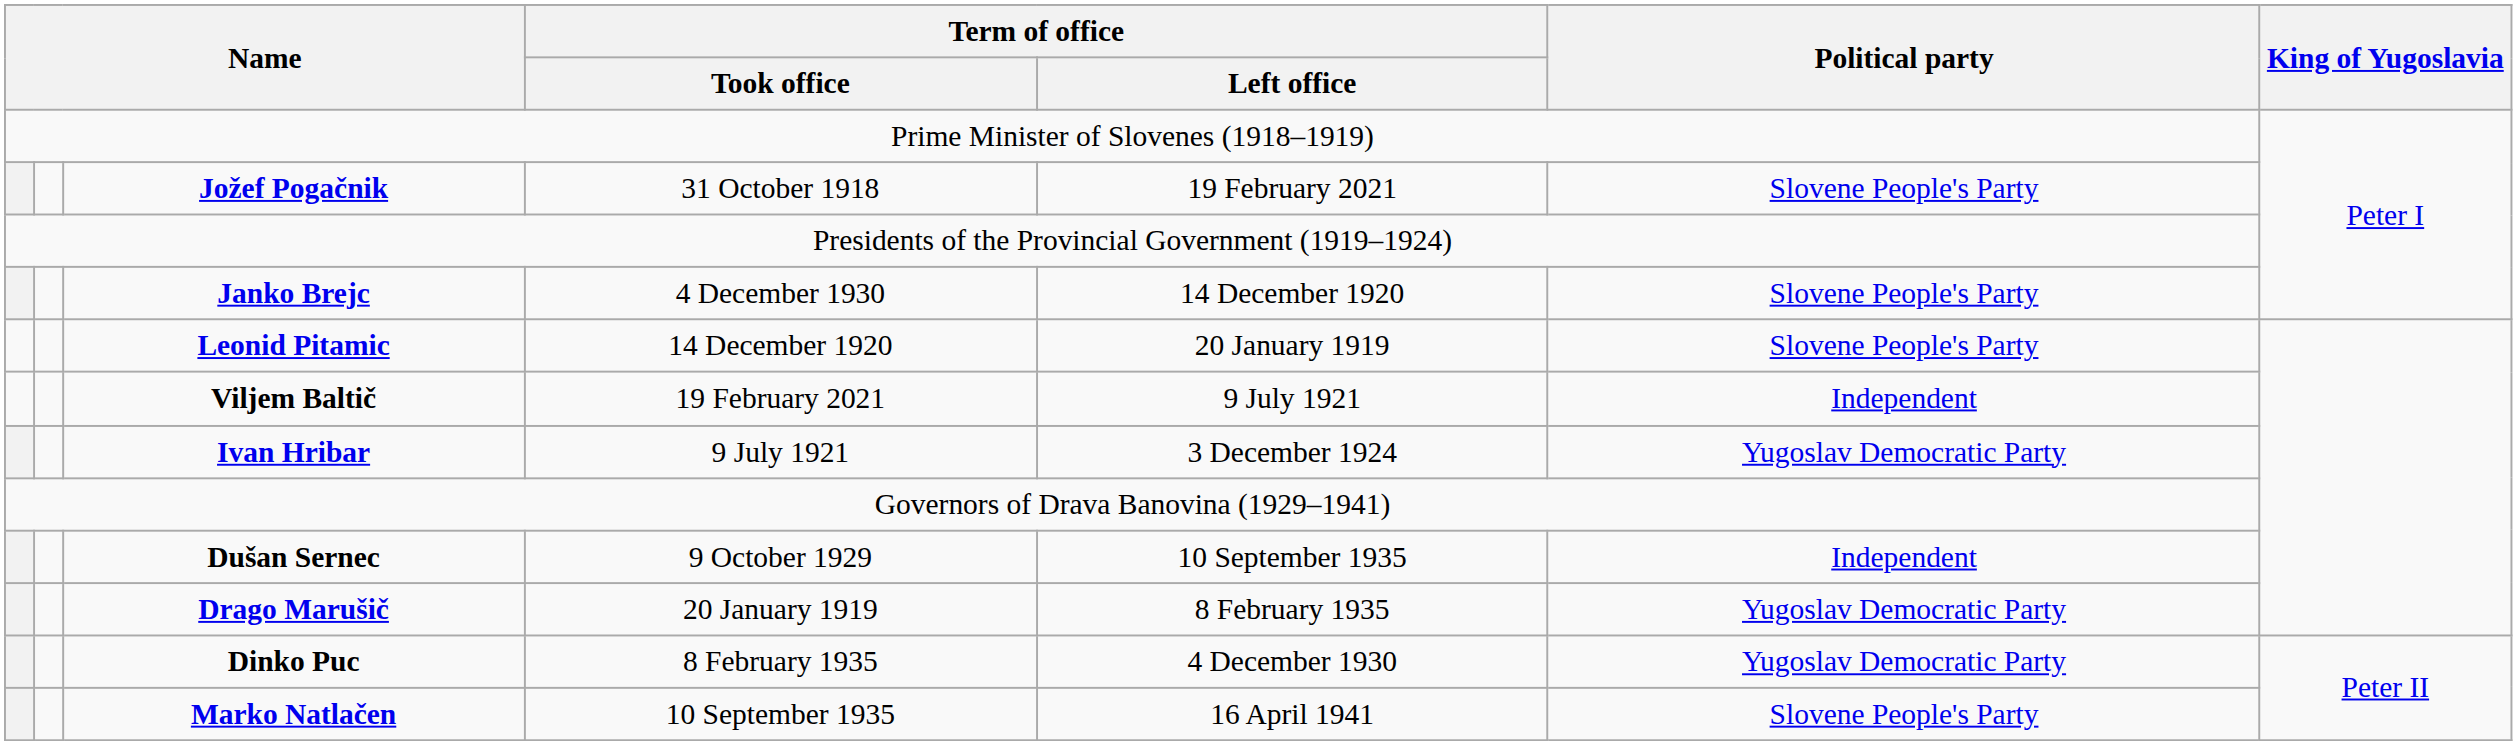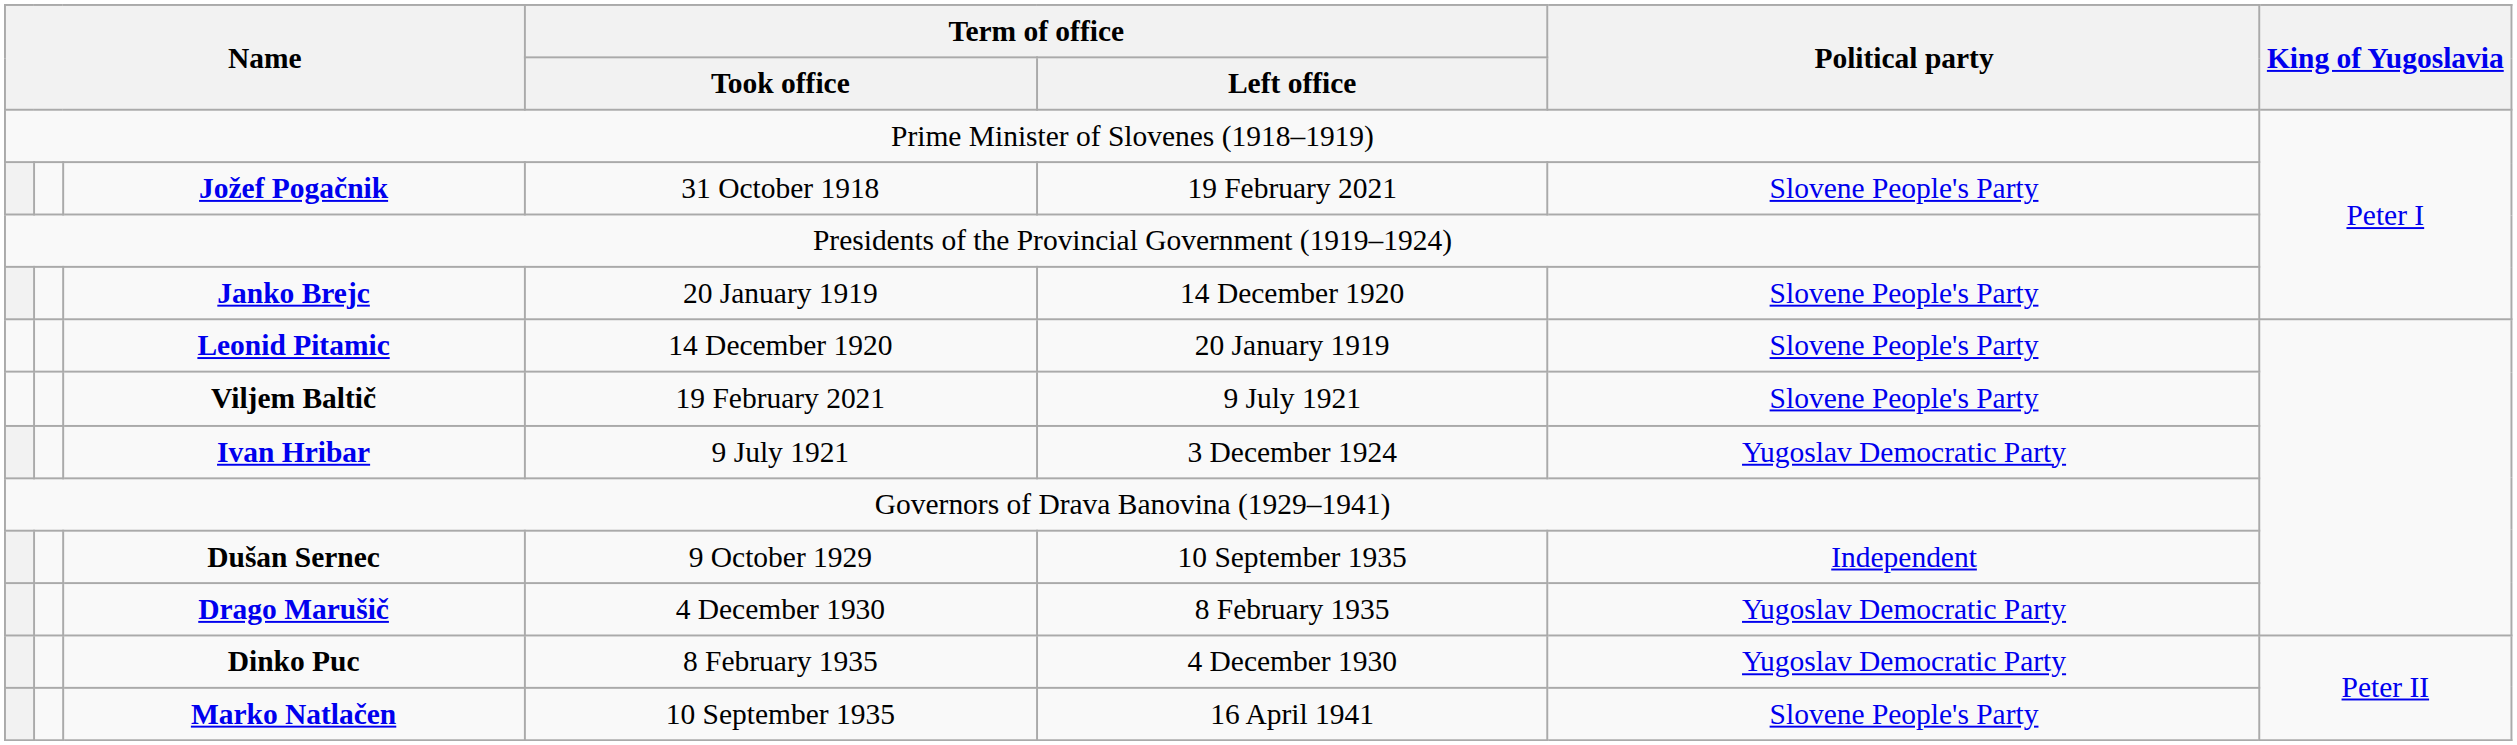(780, 293) 4 December 1930 -> (780, 293) 20 January 1919
(1904, 398) Independent -> (1904, 398) Slovene People's Party
(780, 608) 20 January 1919 -> (780, 608) 4 December 1930
